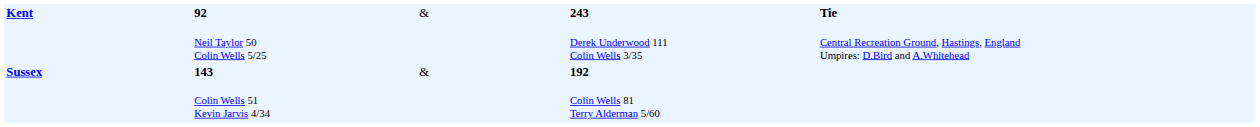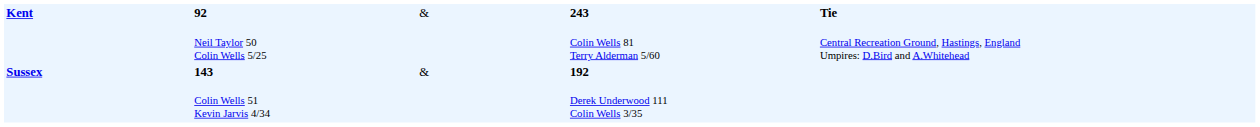(619, 49) Derek Underwood 111 Colin Wells 3/35 -> (615, 49) Colin Wells 81 Terry Alderman 5/60
(615, 107) Colin Wells 81 Terry Alderman 5/60 -> (619, 107) Derek Underwood 111 Colin Wells 3/35
